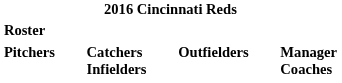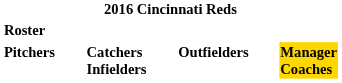(309, 60) no background -> (309, 60) gold background
